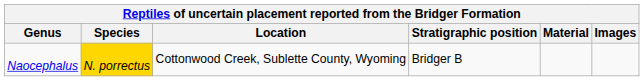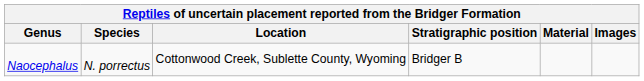(117, 66) gold background -> (117, 66) no background
